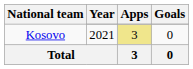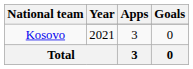(134, 34) khaki background -> (134, 34) no background
